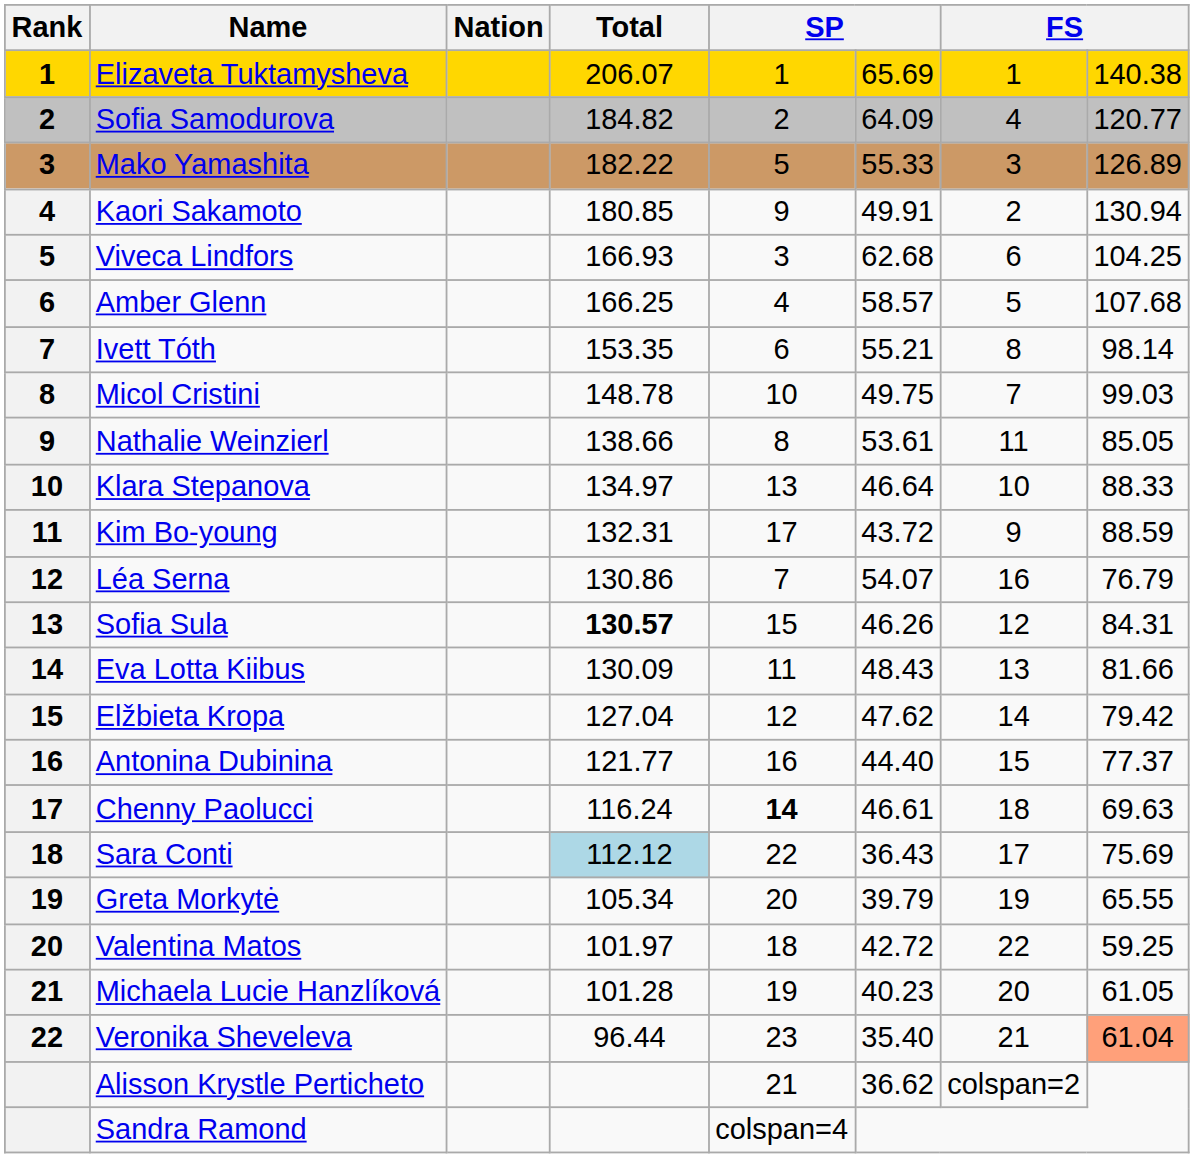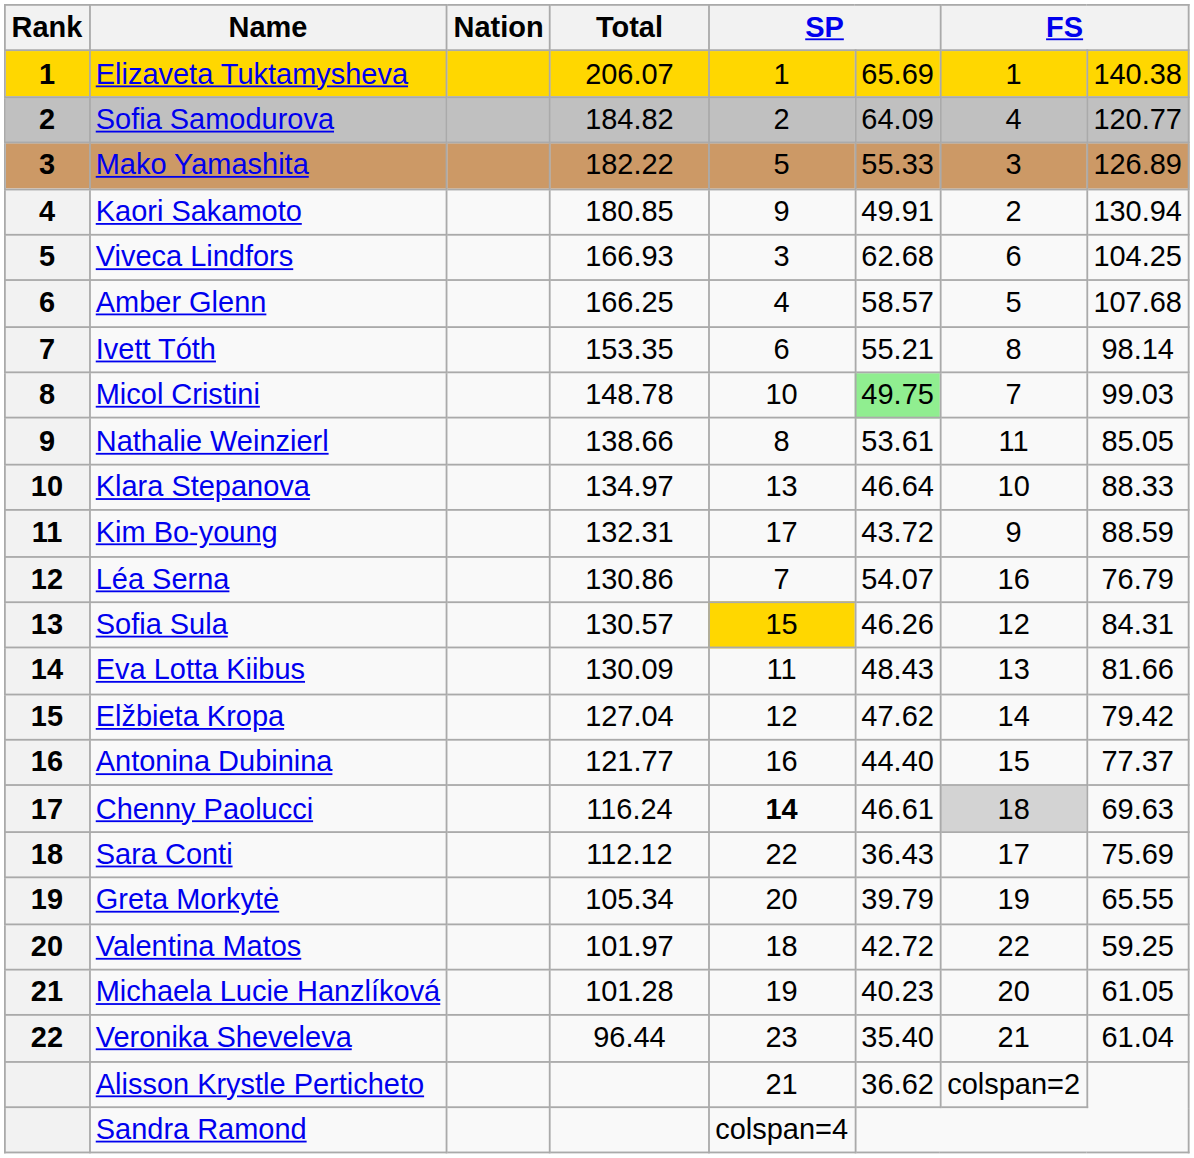(898, 394) no background -> (898, 394) lightgreen background
(629, 624) bold -> (629, 624) normal
(782, 624) no background -> (782, 624) gold background
(1014, 808) no background -> (1014, 808) lightgrey background
(629, 854) lightblue background -> (629, 854) no background
(1138, 1037) lightsalmon background -> (1138, 1037) no background
